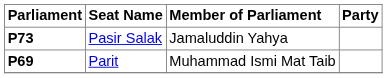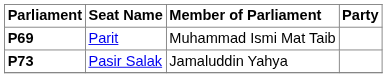rows swapped: (21, 61) <-> (21, 38)
